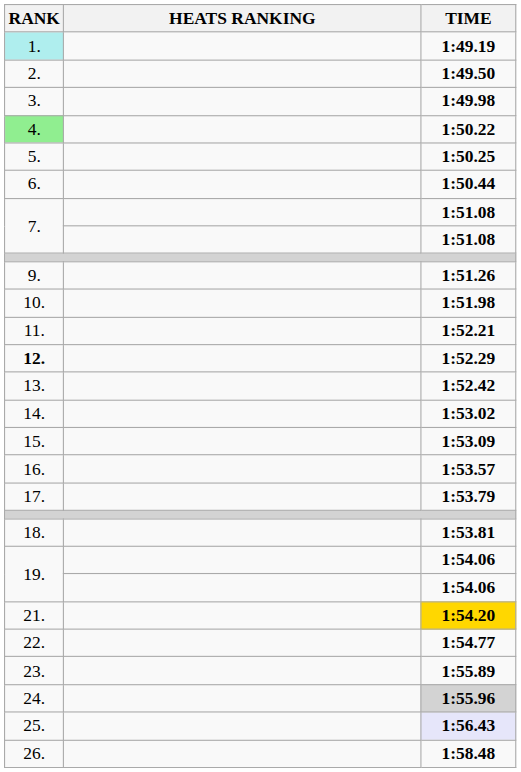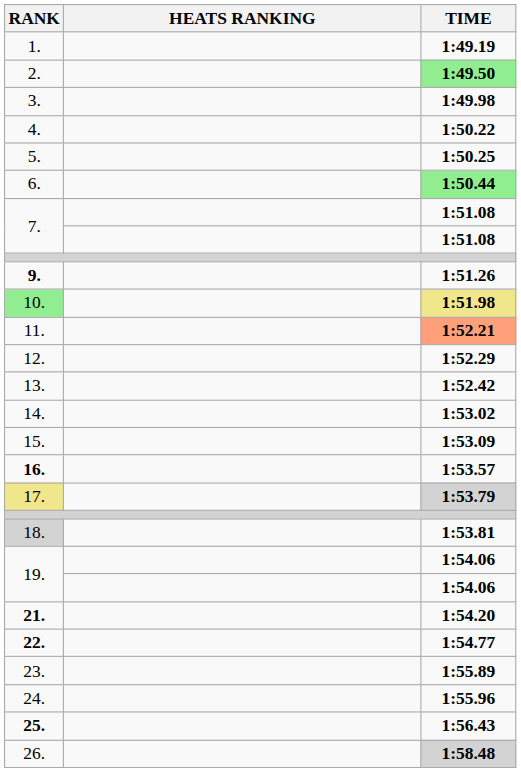(34, 45) paleturquoise background -> (34, 45) no background
(468, 73) no background -> (468, 73) lightgreen background
(34, 128) lightgreen background -> (34, 128) no background
(468, 184) no background -> (468, 184) lightgreen background
(34, 275) normal -> (34, 275) bold
(34, 302) no background -> (34, 302) lightgreen background
(468, 302) no background -> (468, 302) khaki background
(468, 330) no background -> (468, 330) lightsalmon background
(34, 358) bold -> (34, 358) normal
(34, 468) normal -> (34, 468) bold
(34, 496) no background -> (34, 496) khaki background
(468, 496) no background -> (468, 496) lightgrey background
(34, 532) no background -> (34, 532) lightgrey background
(34, 615) normal -> (34, 615) bold
(468, 615) gold background -> (468, 615) no background
(34, 642) normal -> (34, 642) bold
(468, 698) lightgrey background -> (468, 698) no background
(34, 725) normal -> (34, 725) bold
(468, 725) lavender background -> (468, 725) no background
(468, 753) no background -> (468, 753) lightgrey background
